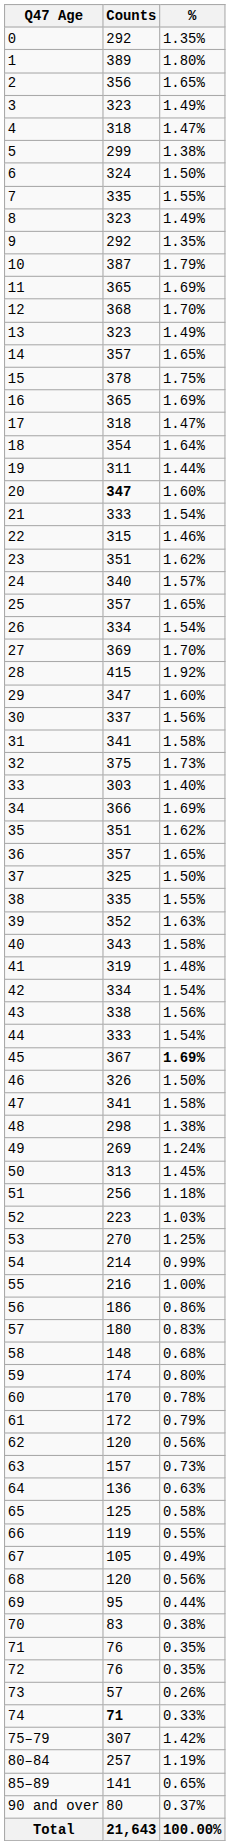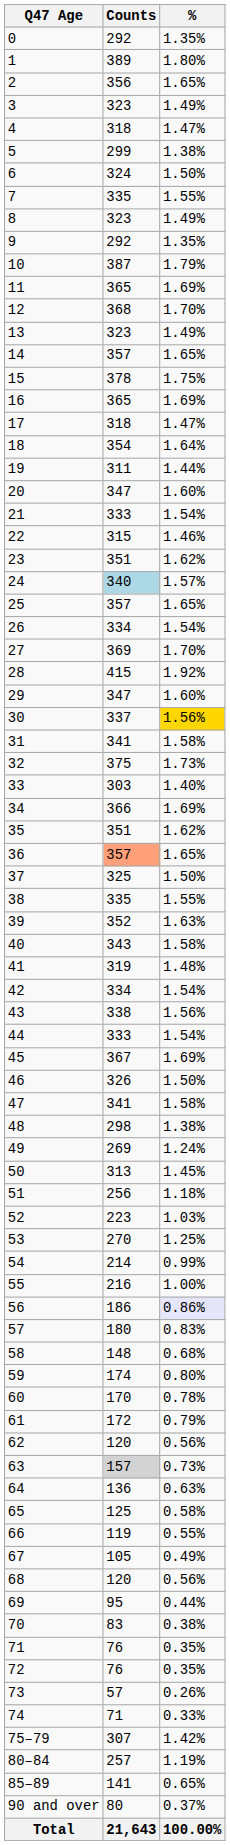(119, 492) bold -> (119, 492) normal
(119, 583) no background -> (119, 583) lightblue background
(184, 719) no background -> (184, 719) gold background
(119, 855) no background -> (119, 855) lightsalmon background
(184, 1059) bold -> (184, 1059) normal
(184, 1308) no background -> (184, 1308) lavender background
(119, 1467) no background -> (119, 1467) lightgrey background
(115, 1716) bold -> (115, 1716) normal
